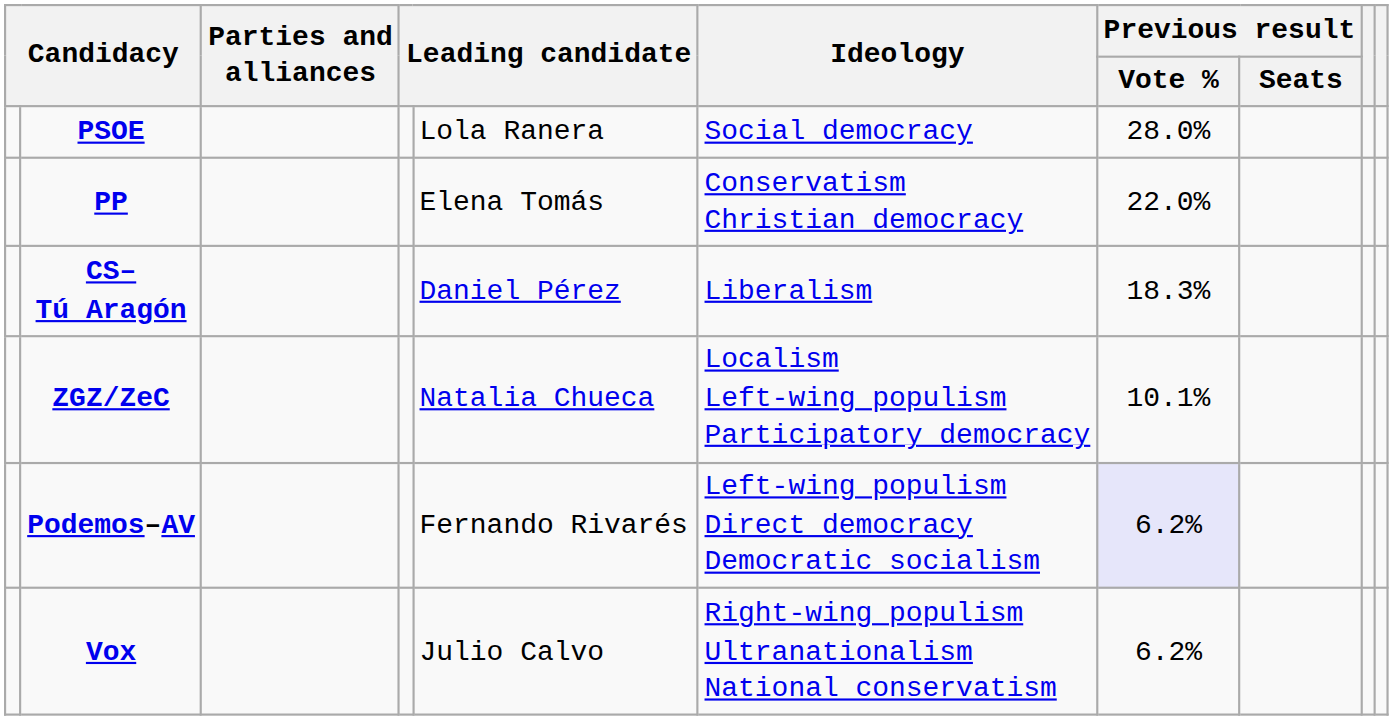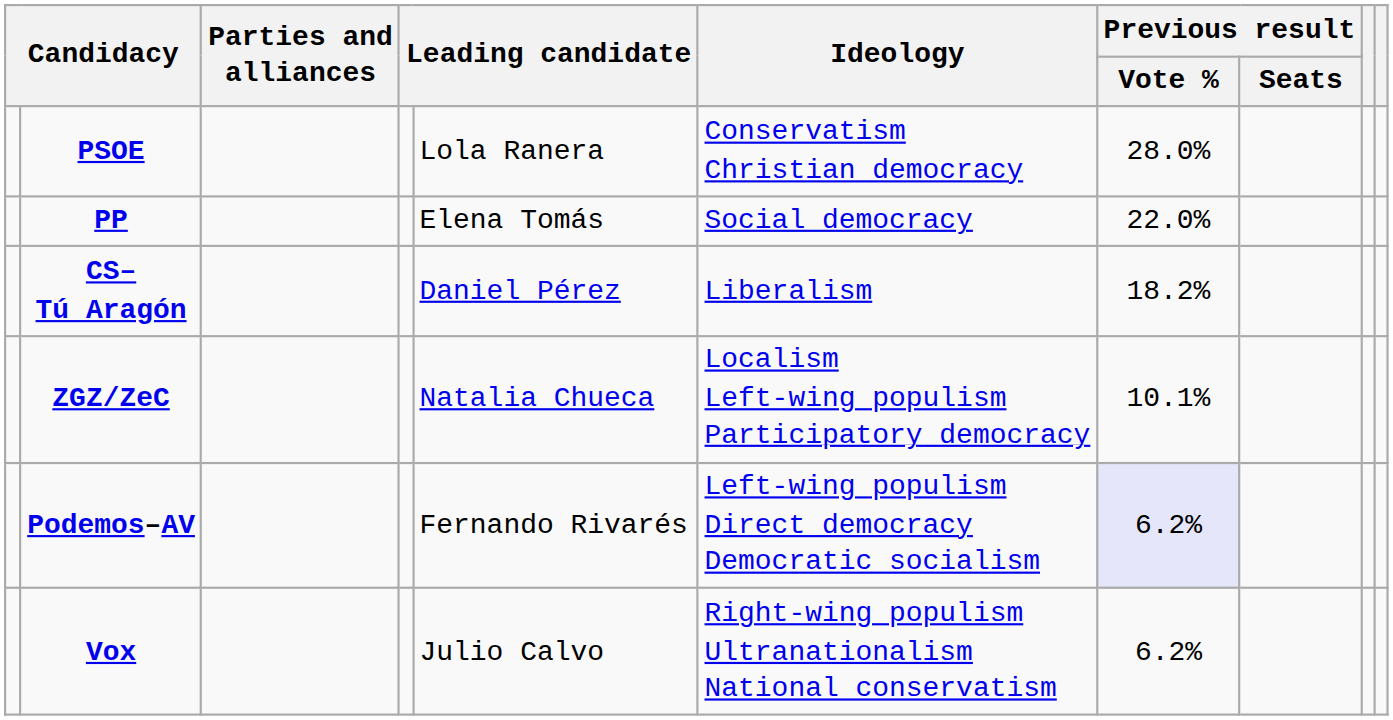(839, 132) Social democracy -> (864, 151) Conservatism Christian democracy
(864, 202) Conservatism Christian democracy -> (839, 221) Social democracy
(1168, 291) 18.3% -> (1168, 291) 18.2%
